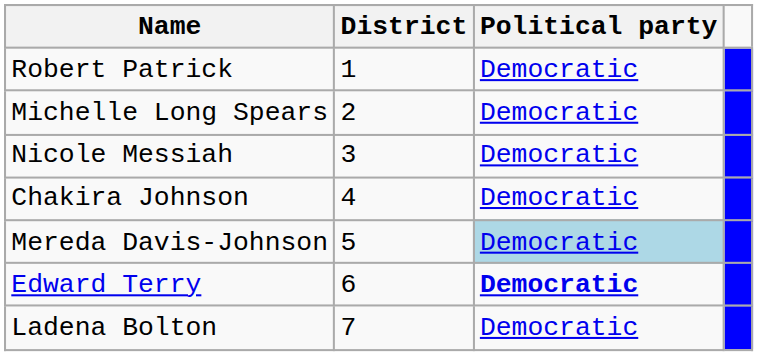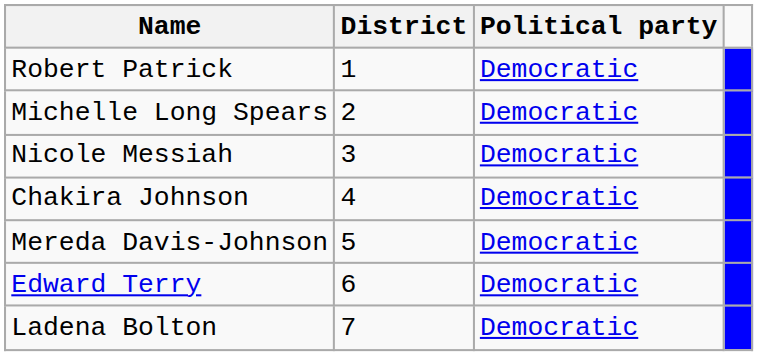(559, 242) lightblue background -> (559, 242) no background
(559, 285) bold -> (559, 285) normal
